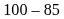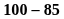(32, 10) normal -> (32, 10) bold
